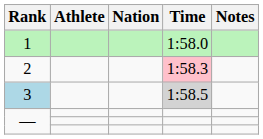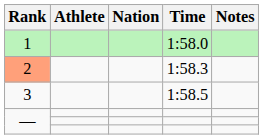(27, 69) no background -> (27, 69) lightsalmon background
(187, 69) pink background -> (187, 69) no background
(27, 95) lightblue background -> (27, 95) no background
(187, 95) lightgrey background -> (187, 95) no background
